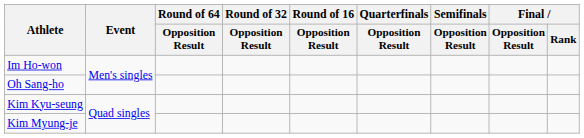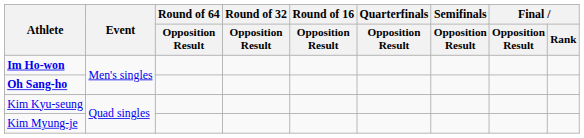(35, 65) normal -> (36, 65) bold
(36, 85) normal -> (37, 85) bold
